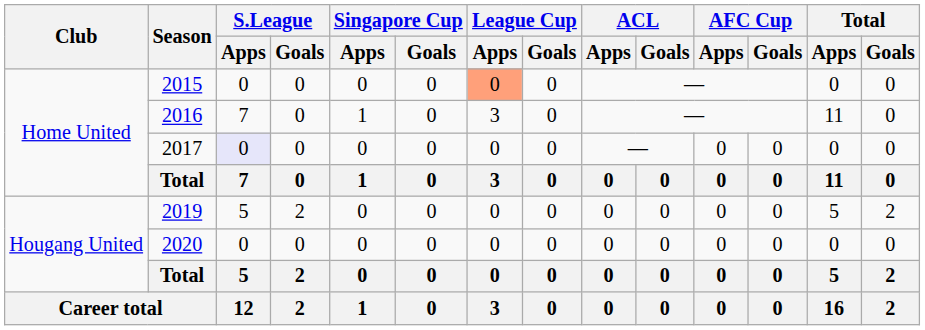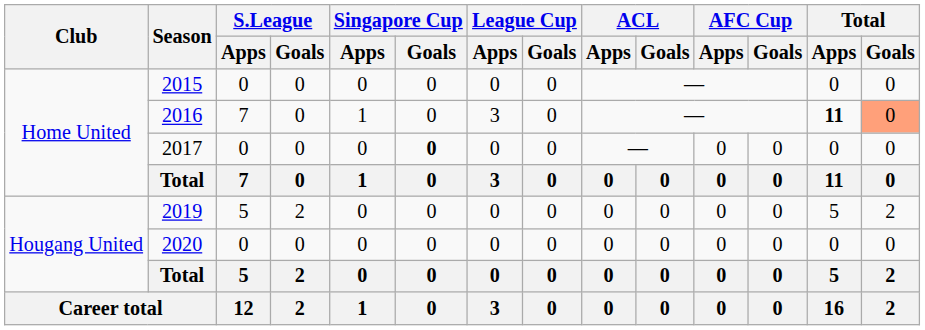(495, 84) lightsalmon background -> (495, 84) no background
(834, 116) normal -> (834, 116) bold
(890, 116) no background -> (890, 116) lightsalmon background
(243, 148) lavender background -> (243, 148) no background
(431, 148) normal -> (431, 148) bold
